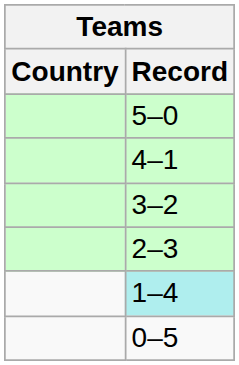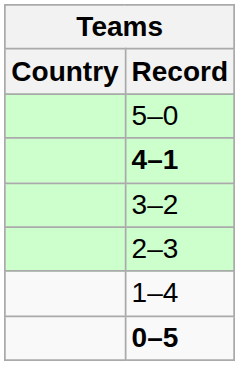(155, 159) normal -> (155, 159) bold
(155, 293) paleturquoise background -> (155, 293) no background
(155, 337) normal -> (155, 337) bold
